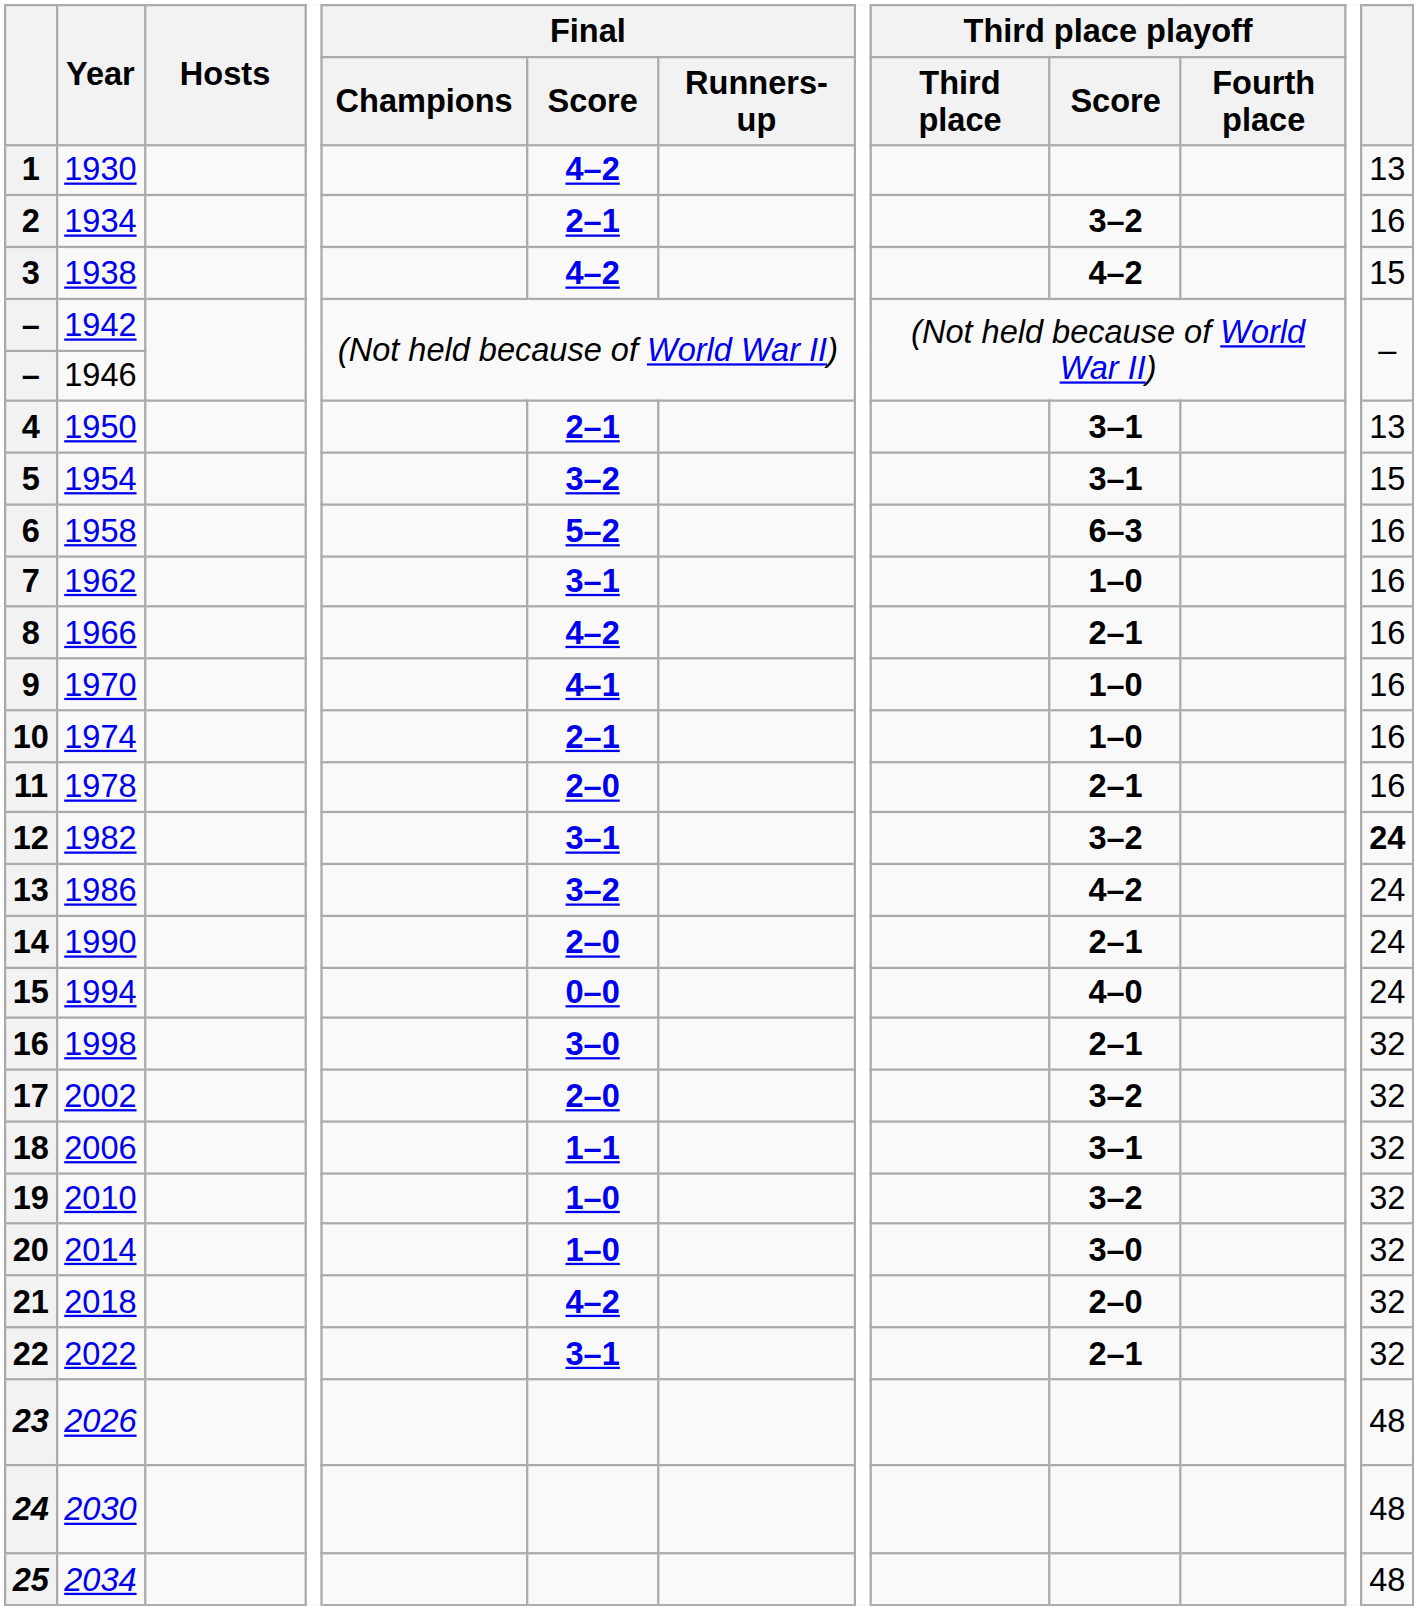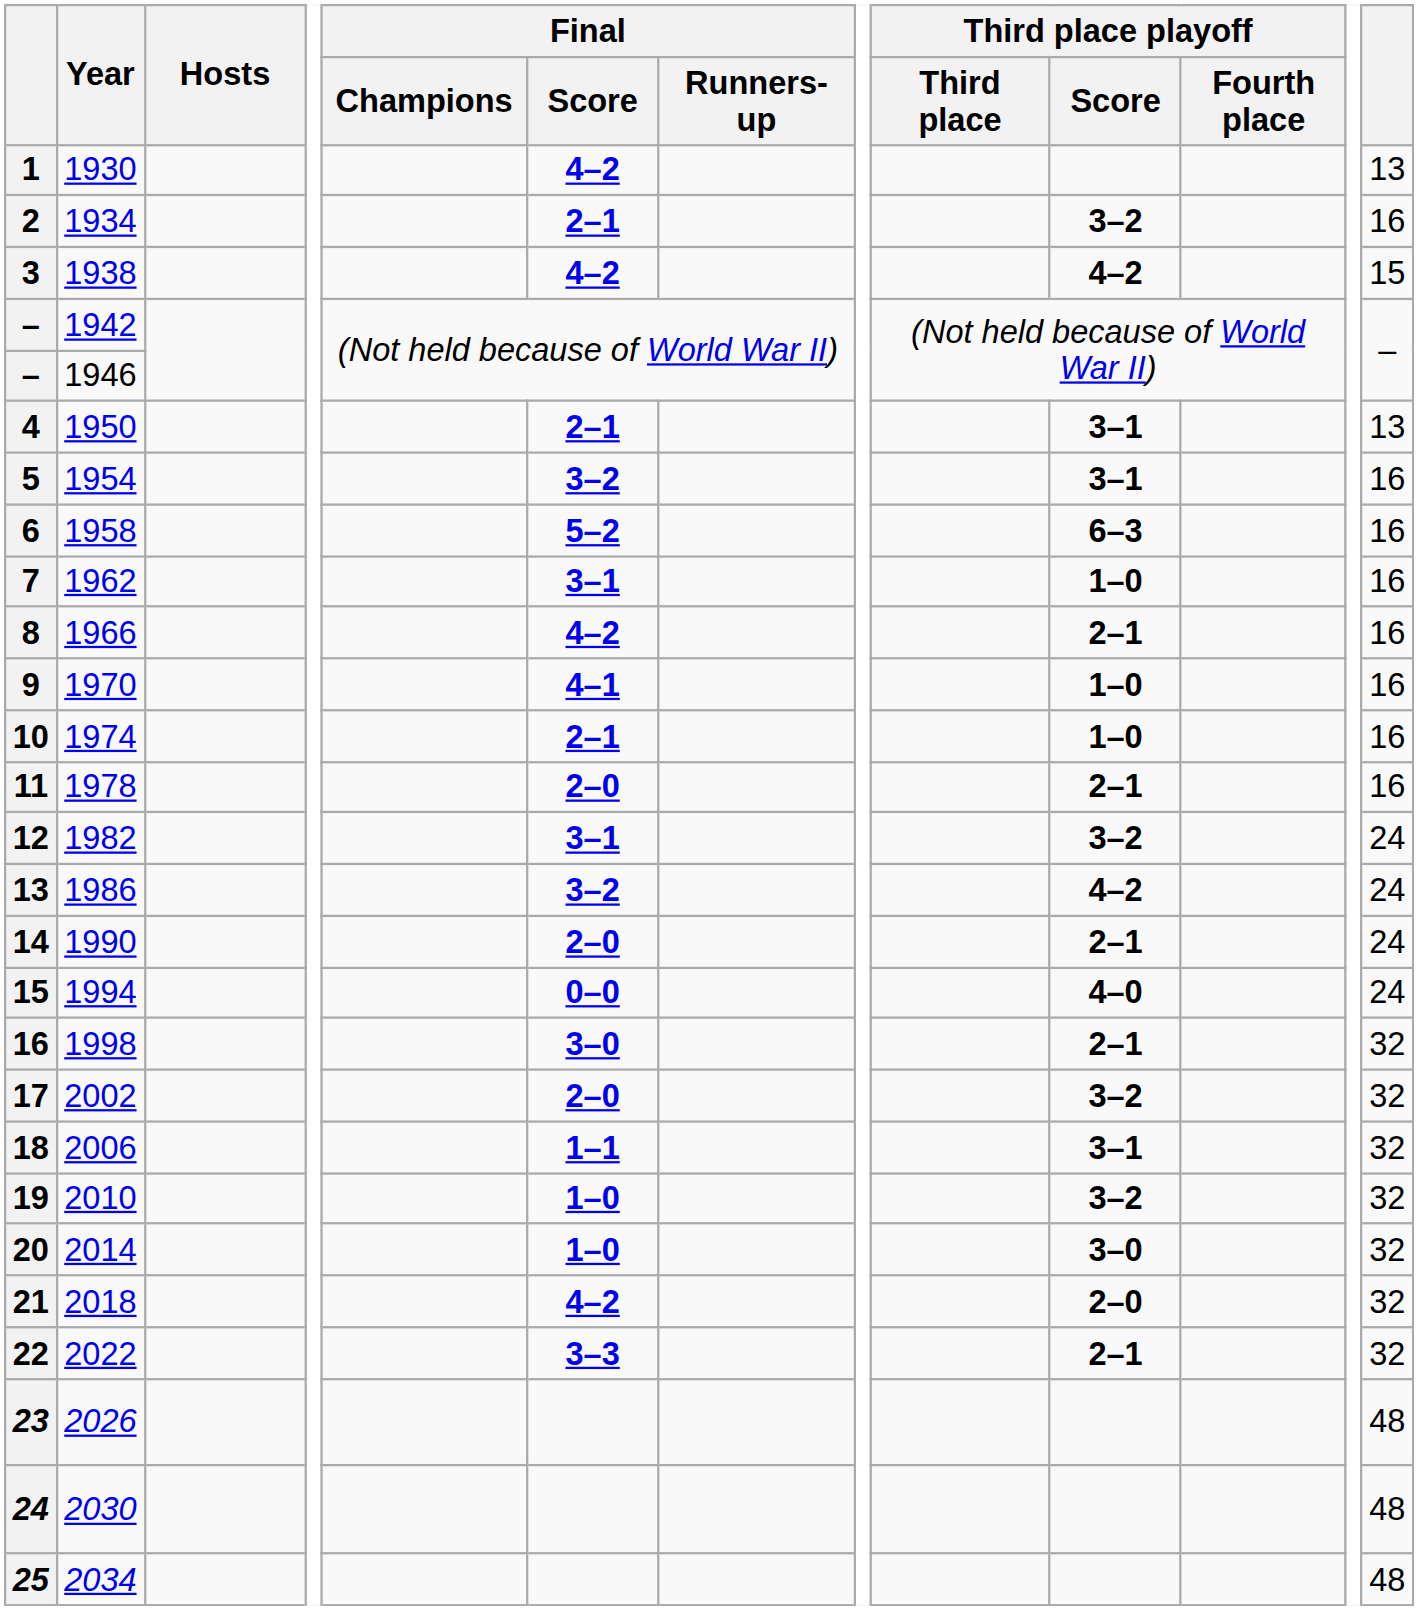(1387, 479) 15 -> (1387, 479) 16
(1387, 839) bold -> (1387, 839) normal
(593, 1353) 3–1 -> (593, 1353) 3–3
